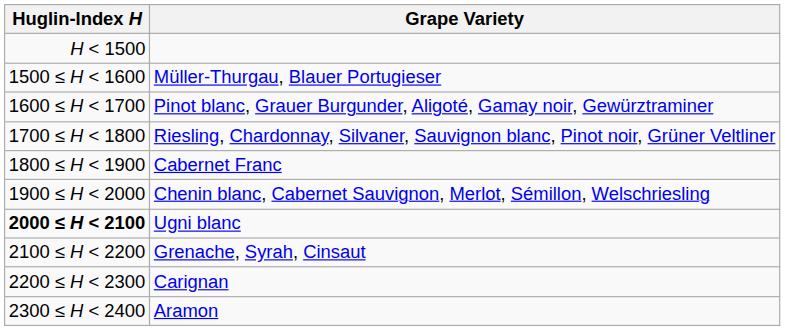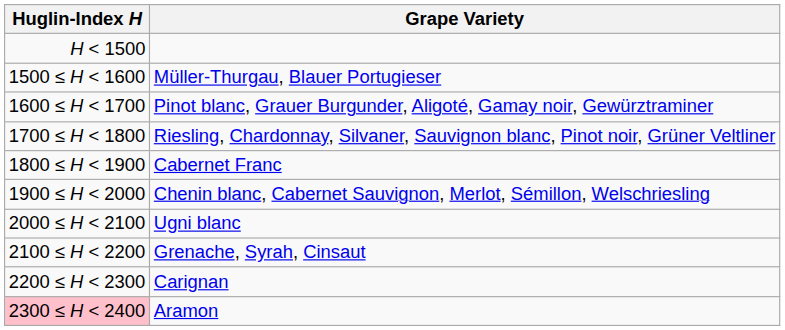(77, 223) bold -> (77, 223) normal
(77, 310) no background -> (77, 310) pink background
